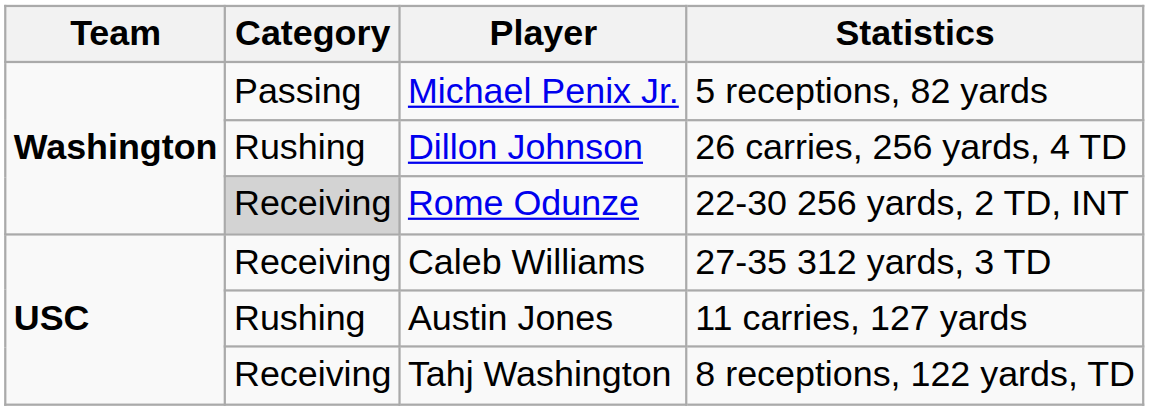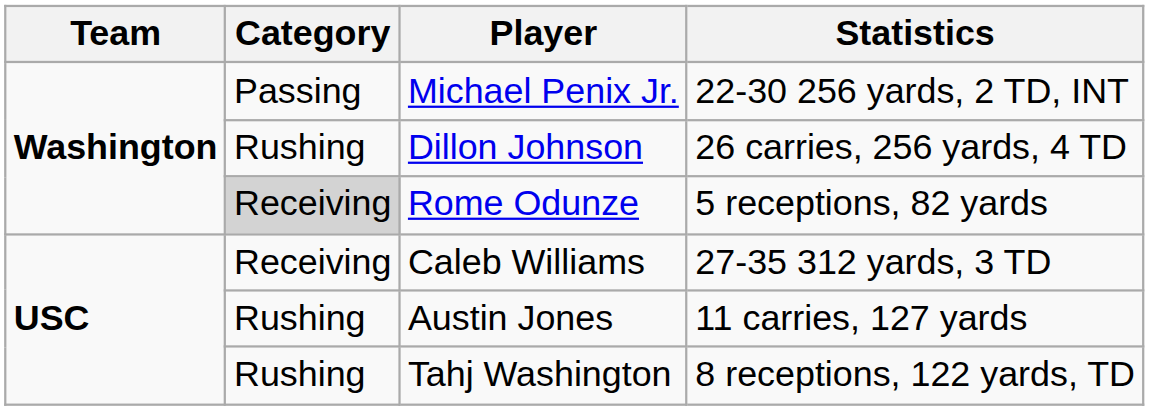(872, 90) 5 receptions, 82 yards -> (912, 90) 22-30 256 yards, 2 TD, INT
(912, 204) 22-30 256 yards, 2 TD, INT -> (872, 204) 5 receptions, 82 yards
(313, 374) Receiving -> (300, 374) Rushing
